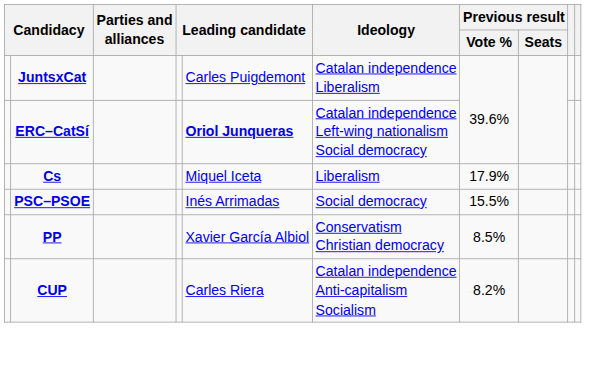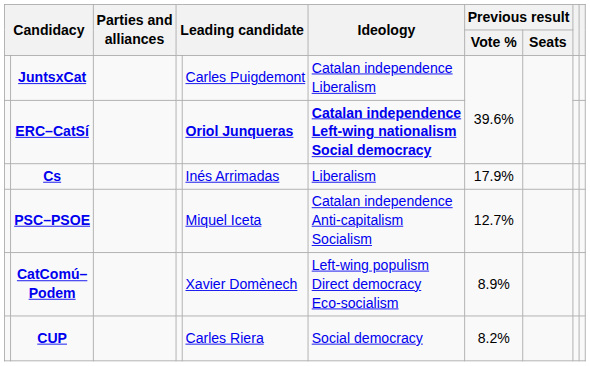(386, 131) normal -> (386, 131) bold
(223, 176) Miquel Iceta -> (232, 176) Inés Arrimadas
(232, 201) Inés Arrimadas -> (223, 220) Miquel Iceta
(371, 201) Social democracy -> (382, 220) Catalan independence Anti-capitalism Socialism
(489, 201) 15.5% -> (494, 220) 12.7%
+ row: (52, 284)
- row: (52, 236)
(386, 290) Catalan independence Anti-capitalism Socialism -> (367, 338) Social democracy
